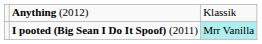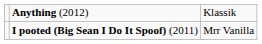(229, 30) paleturquoise background -> (229, 30) no background
